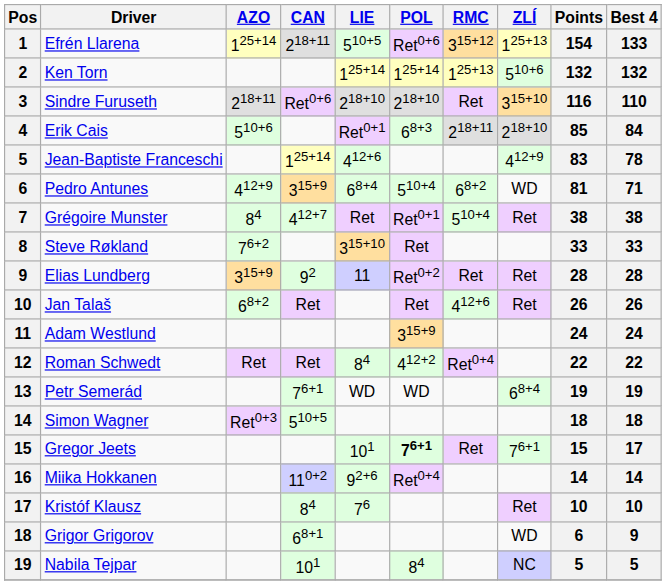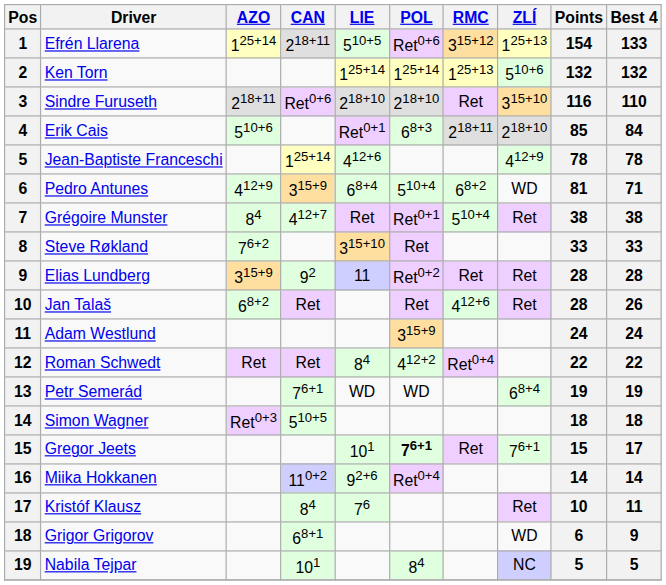(579, 159) 83 -> (579, 159) 78
(579, 304) 26 -> (579, 304) 28
(634, 507) 10 -> (634, 507) 11
